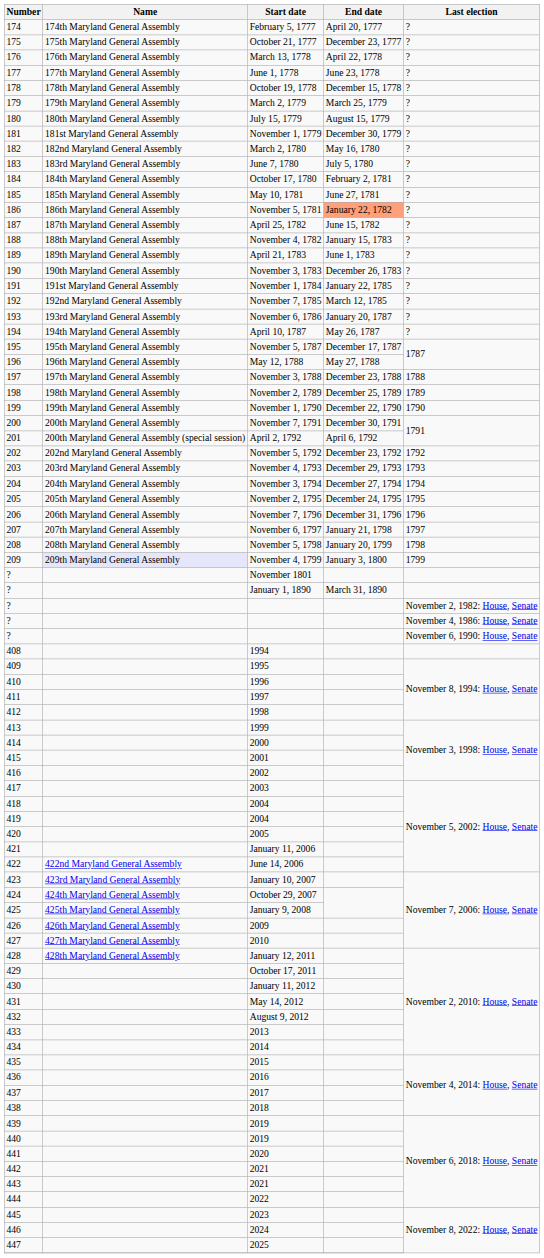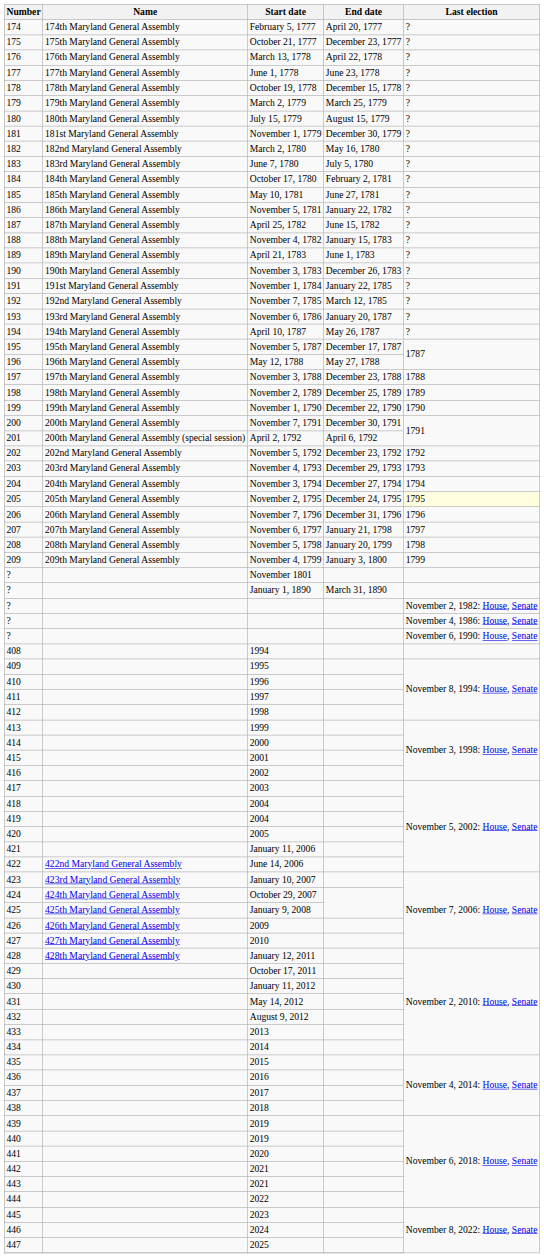(359, 210) lightsalmon background -> (359, 210) no background
(415, 499) no background -> (415, 499) lightyellow background
(112, 560) lavender background -> (112, 560) no background
